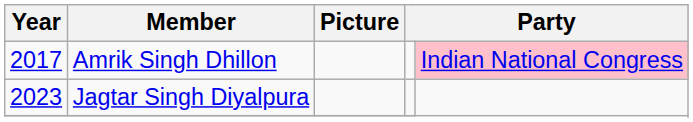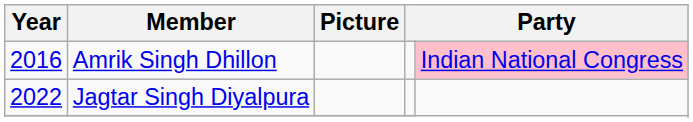(36, 60) 2017 -> (36, 60) 2016
(36, 97) 2023 -> (36, 97) 2022
